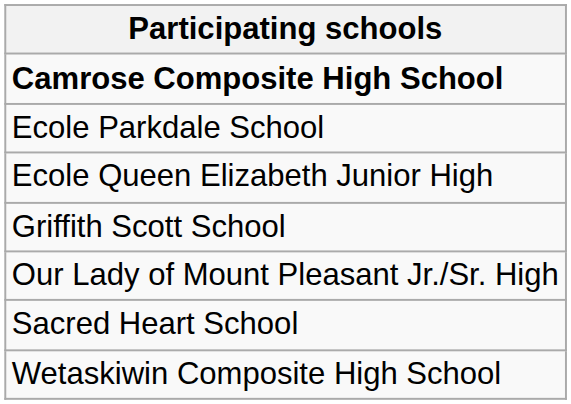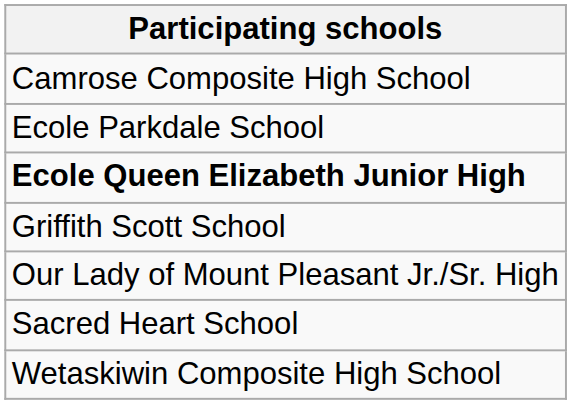(258, 78) bold -> (241, 78) normal
(253, 176) normal -> (269, 176) bold
